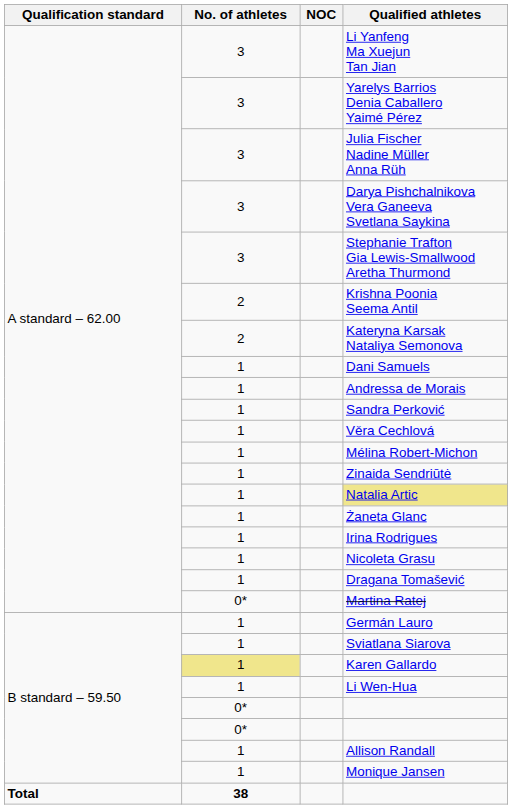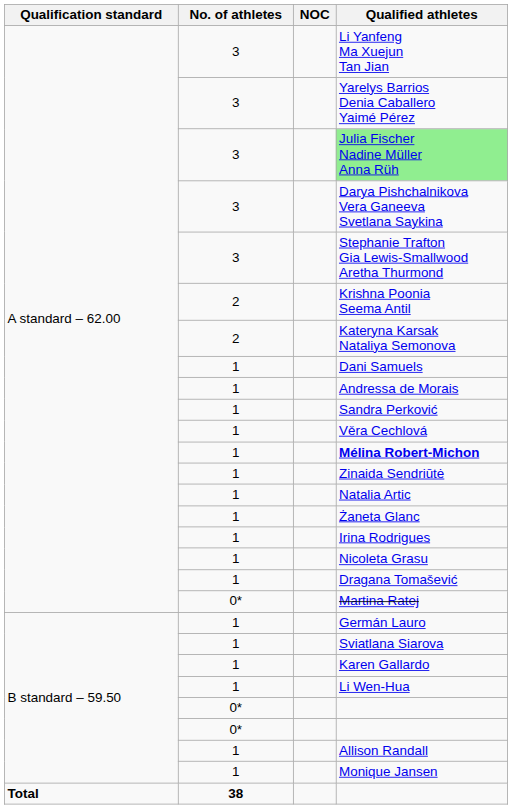(387, 154) no background -> (380, 154) lightgreen background
(412, 452) normal -> (409, 452) bold
(382, 495) khaki background -> (375, 495) no background
(241, 665) khaki background -> (236, 665) no background
